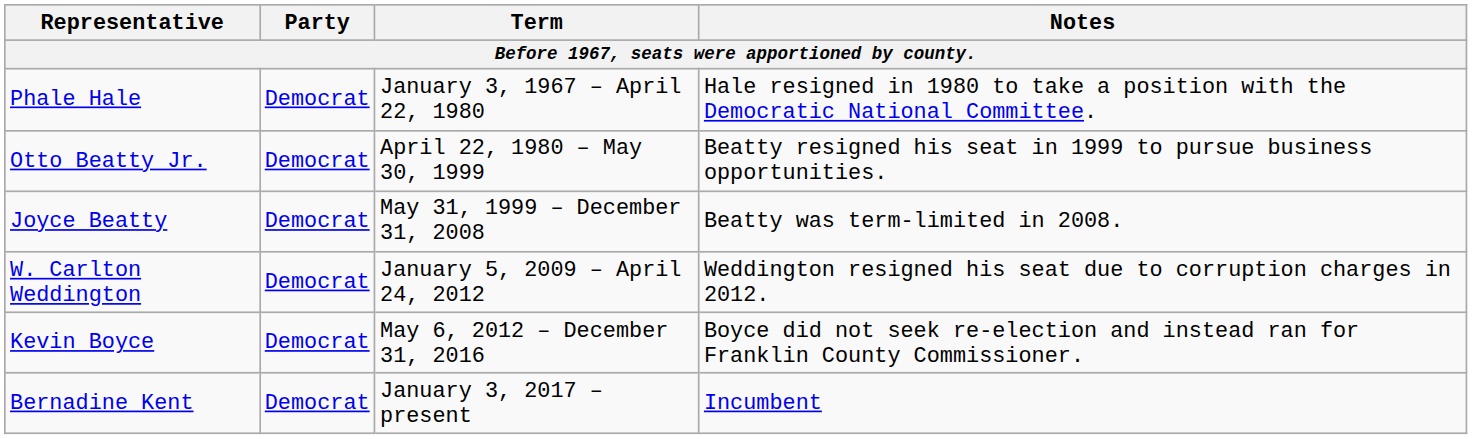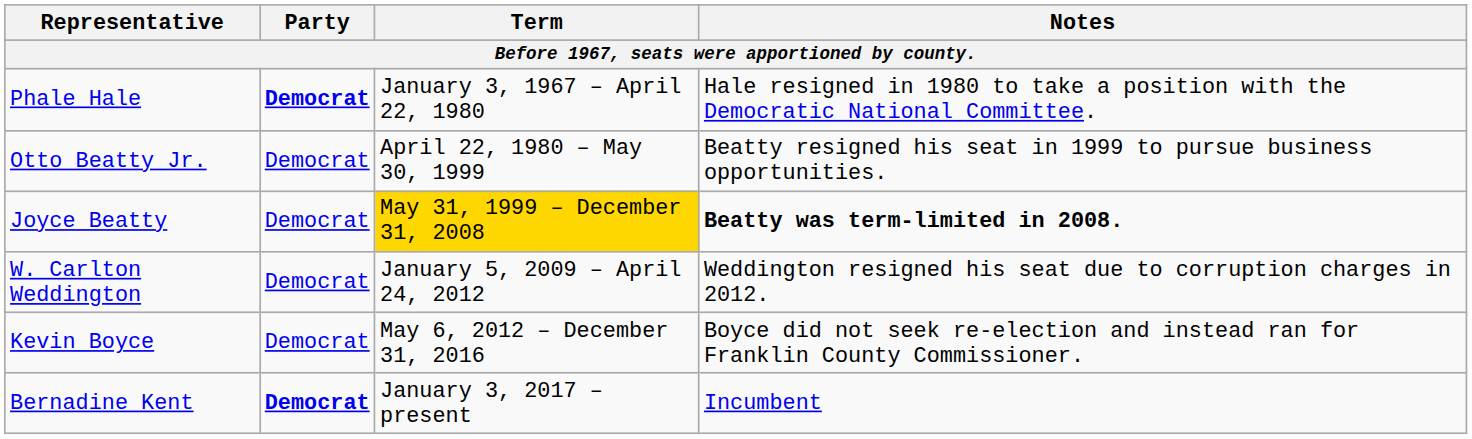(317, 100) normal -> (317, 100) bold
(531, 221) no background -> (531, 221) gold background
(914, 221) normal -> (914, 221) bold
(317, 404) normal -> (317, 404) bold
